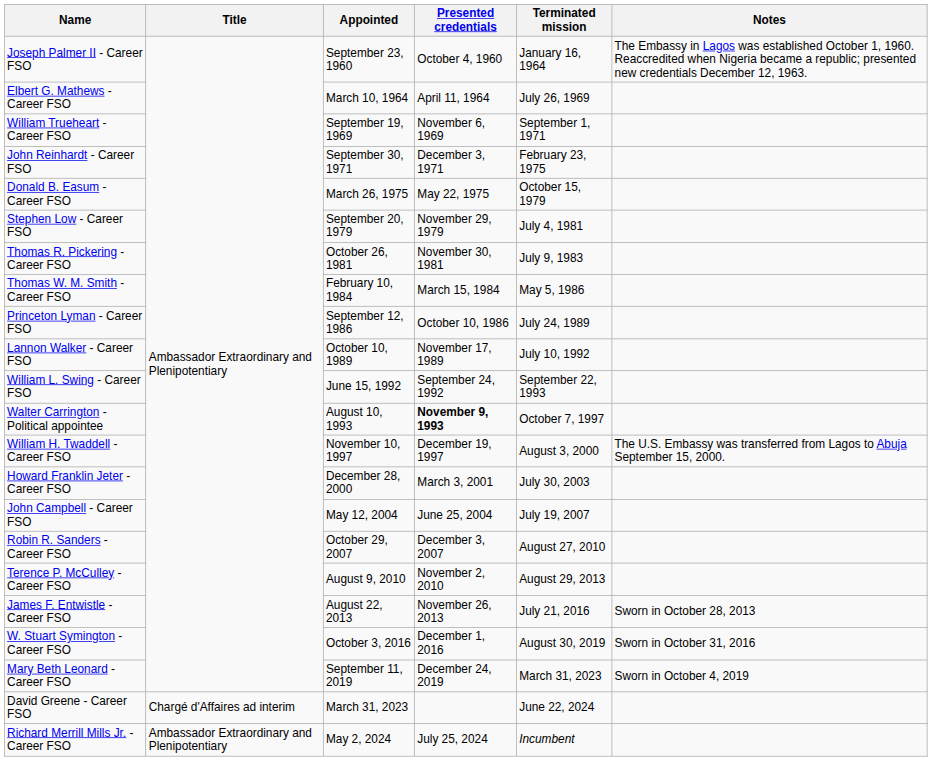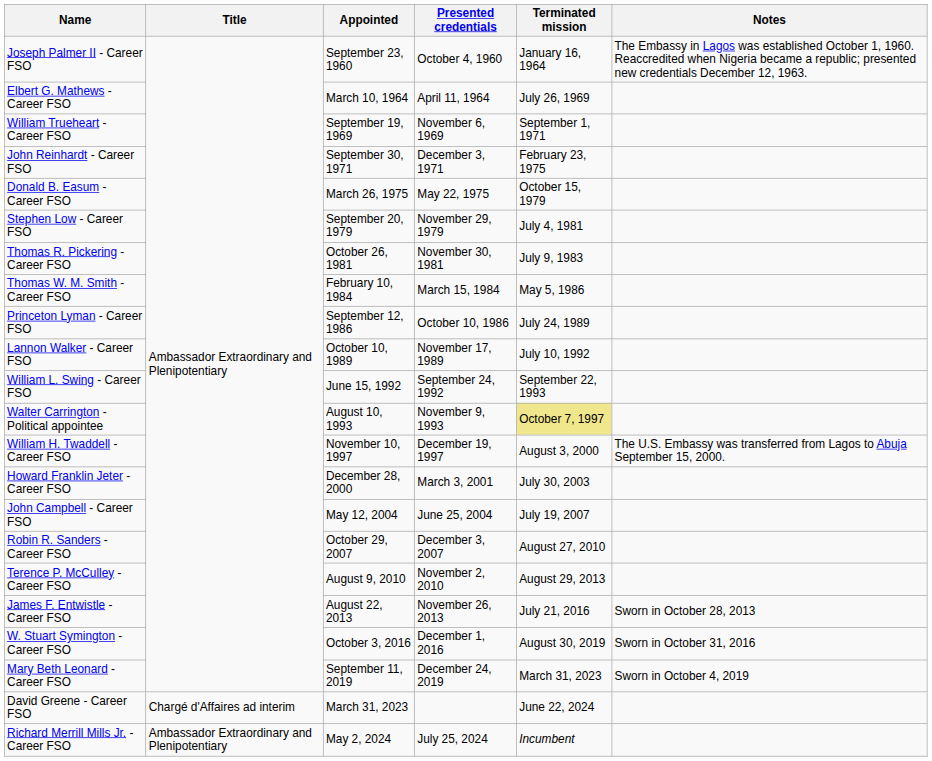(453, 419) bold -> (451, 419) normal
(562, 419) no background -> (562, 419) khaki background
